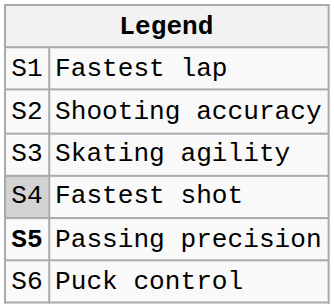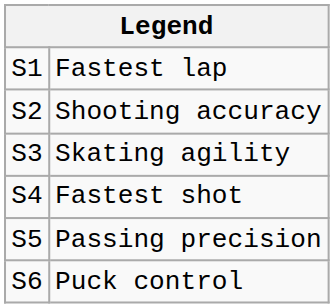(27, 197) lightgrey background -> (27, 197) no background
(27, 239) bold -> (27, 239) normal
